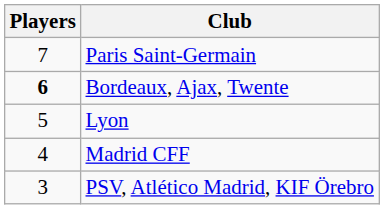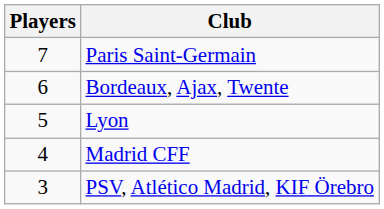(43, 87) bold -> (43, 87) normal
